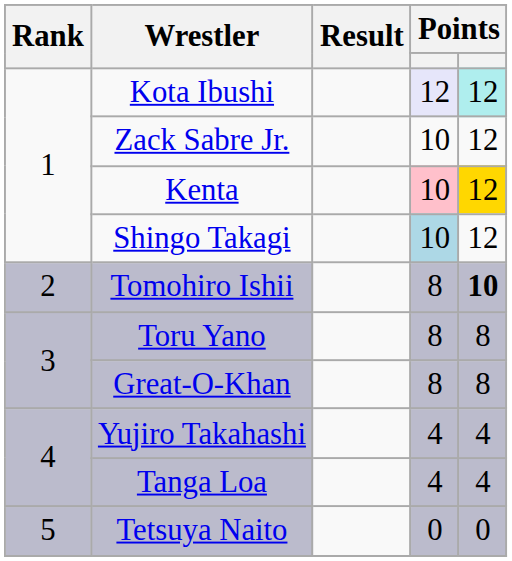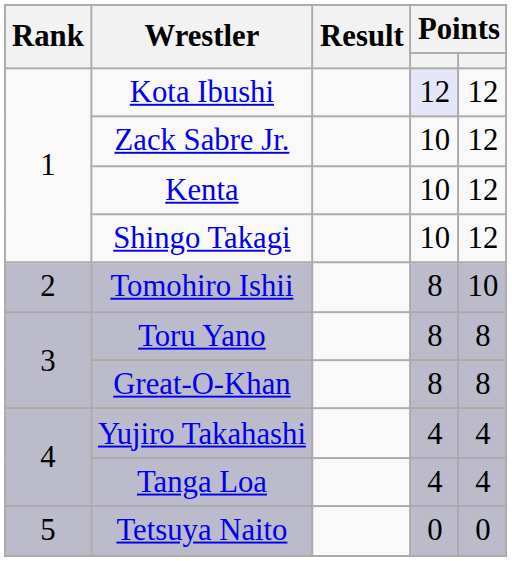(483, 91) paleturquoise background -> (483, 91) no background
(435, 189) pink background -> (435, 189) no background
(483, 189) gold background -> (483, 189) no background
(435, 237) lightblue background -> (435, 237) no background
(483, 286) bold -> (483, 286) normal
